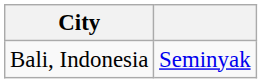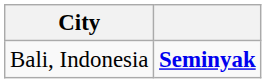(205, 58) normal -> (207, 58) bold
